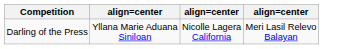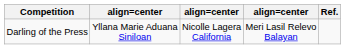+ column: (330, 12)
